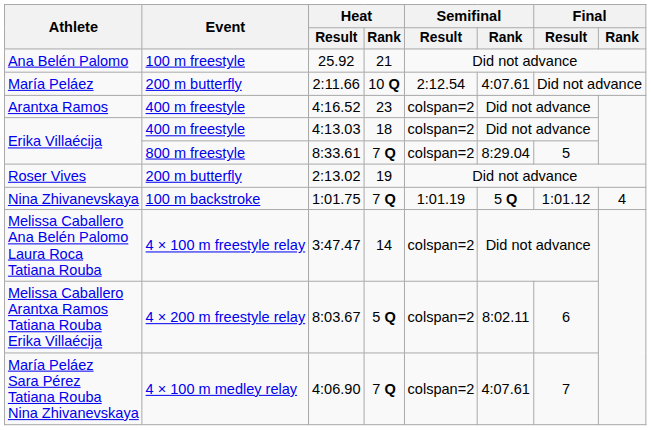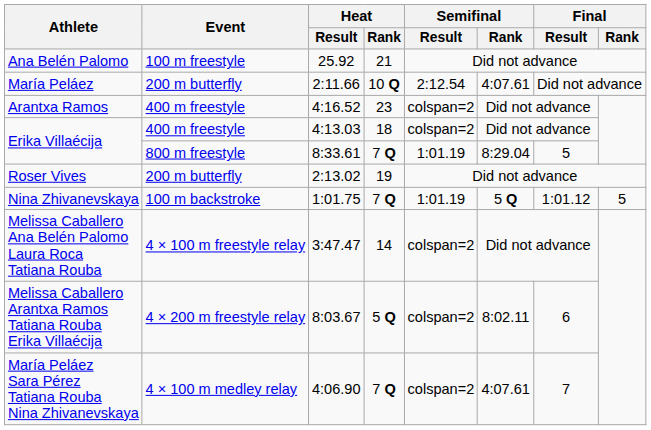(441, 153) colspan=2 -> (441, 153) 1:01.19
(622, 199) 4 -> (622, 199) 5
